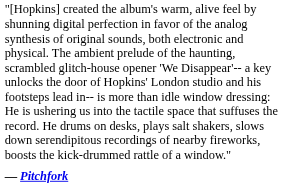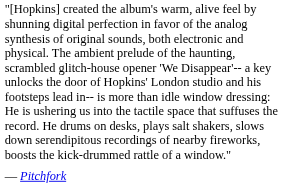(36, 176) bold -> (35, 176) normal
